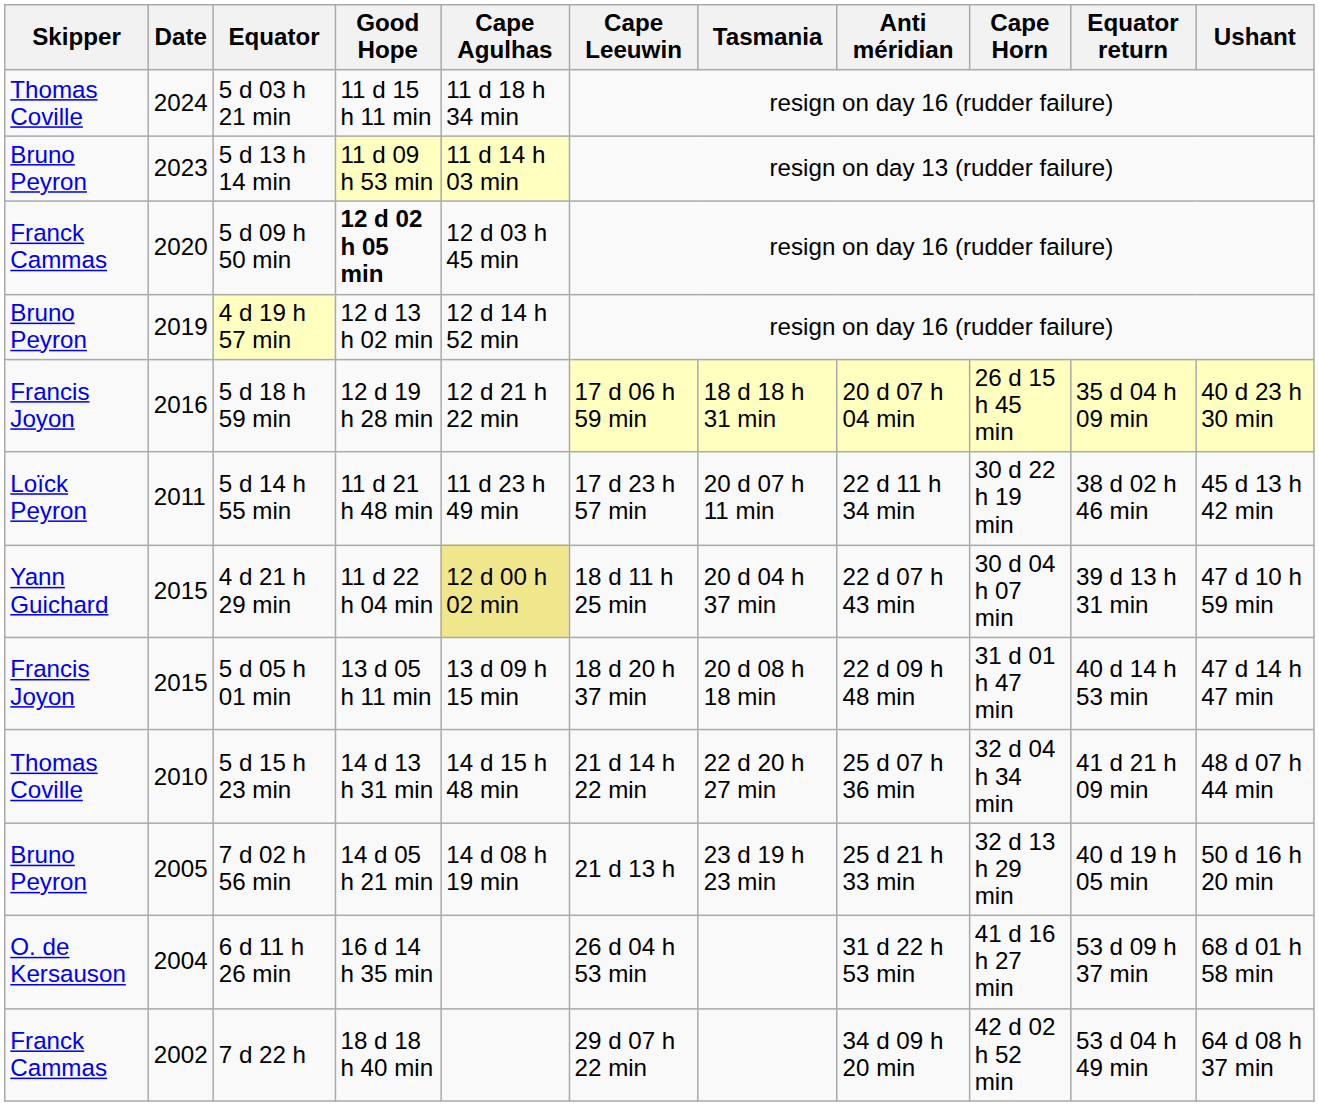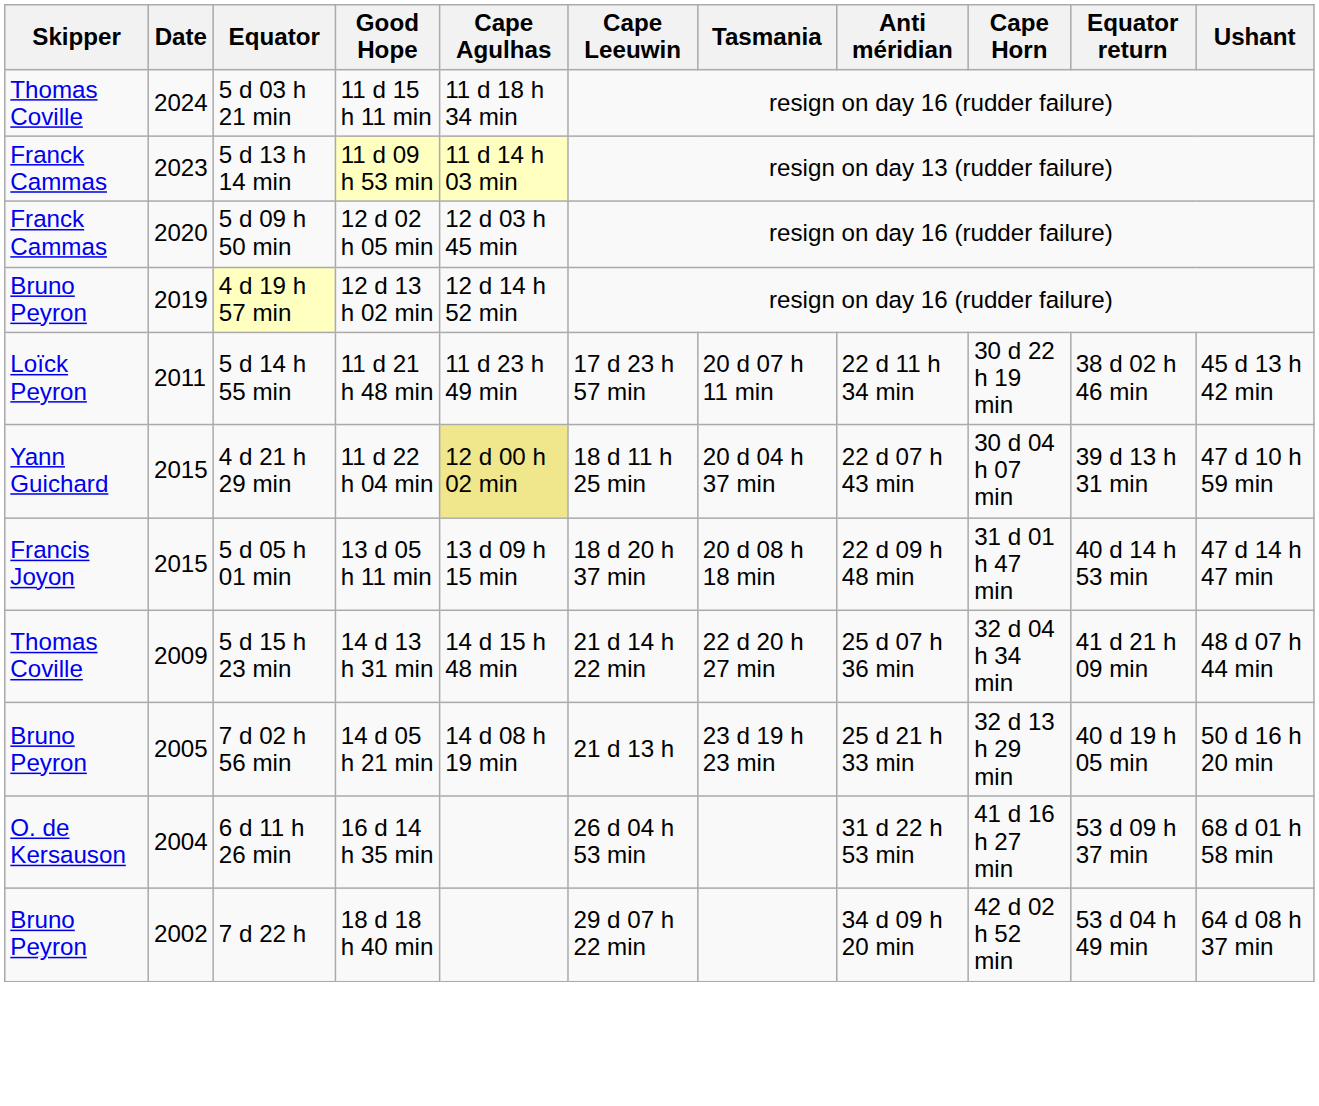(49, 168) Bruno Peyron -> (59, 168) Franck Cammas
(381, 247) bold -> (387, 233) normal
- row: (262, 405)
(181, 776) 2010 -> (181, 656) 2009
(59, 1054) Franck Cammas -> (49, 934) Bruno Peyron
